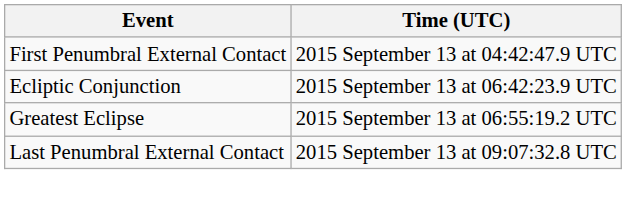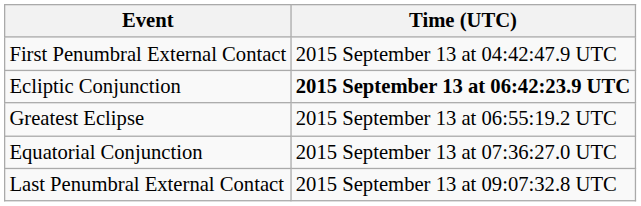(456, 86) normal -> (463, 86) bold
+ row: (106, 151)
